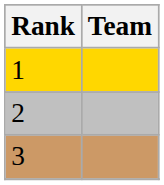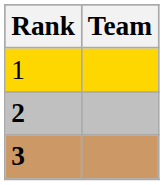(18, 112) normal -> (18, 112) bold
(18, 156) normal -> (18, 156) bold
